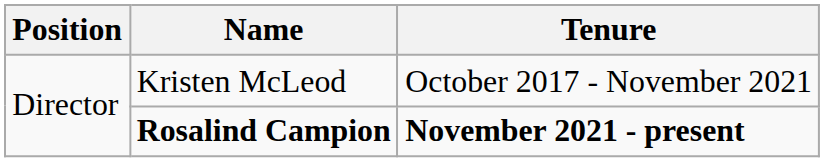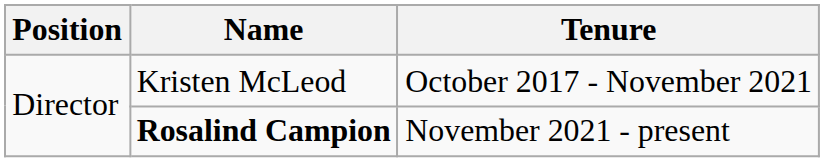(575, 130) bold -> (568, 130) normal
